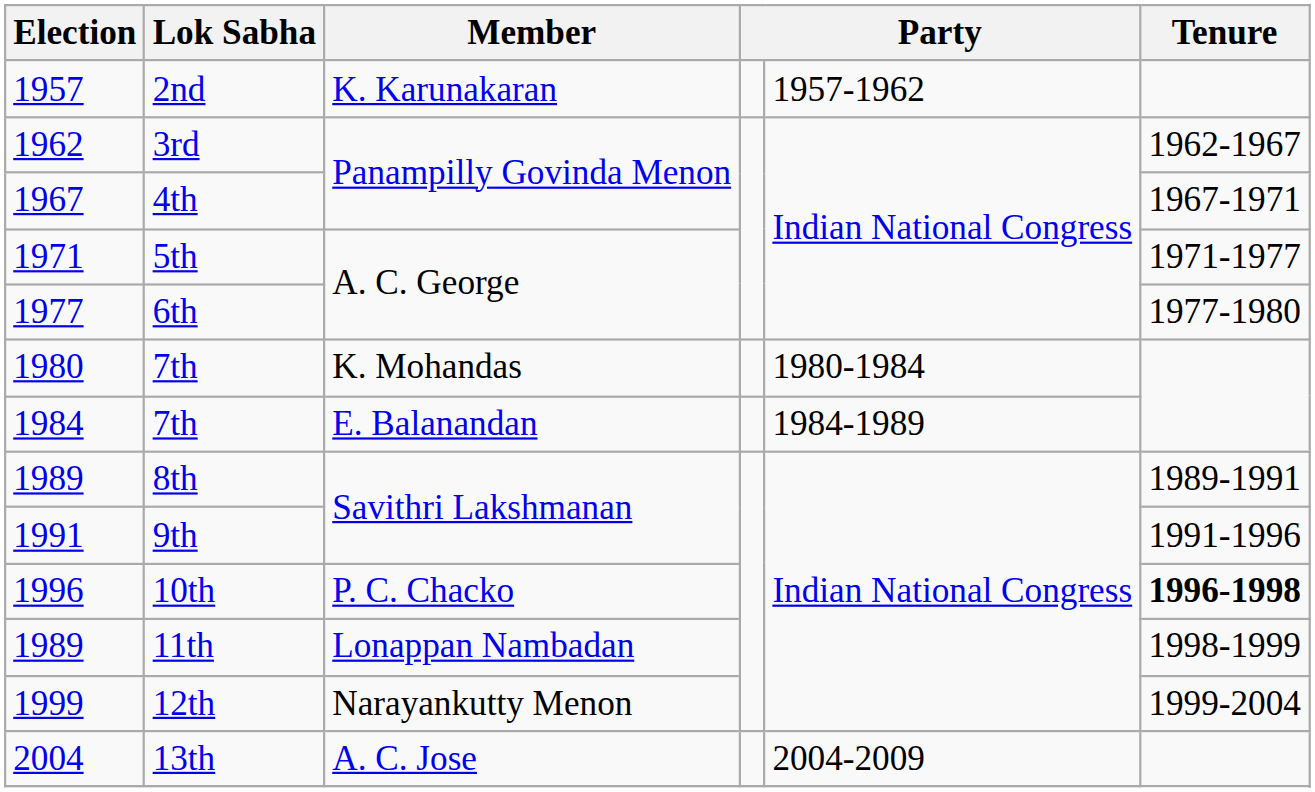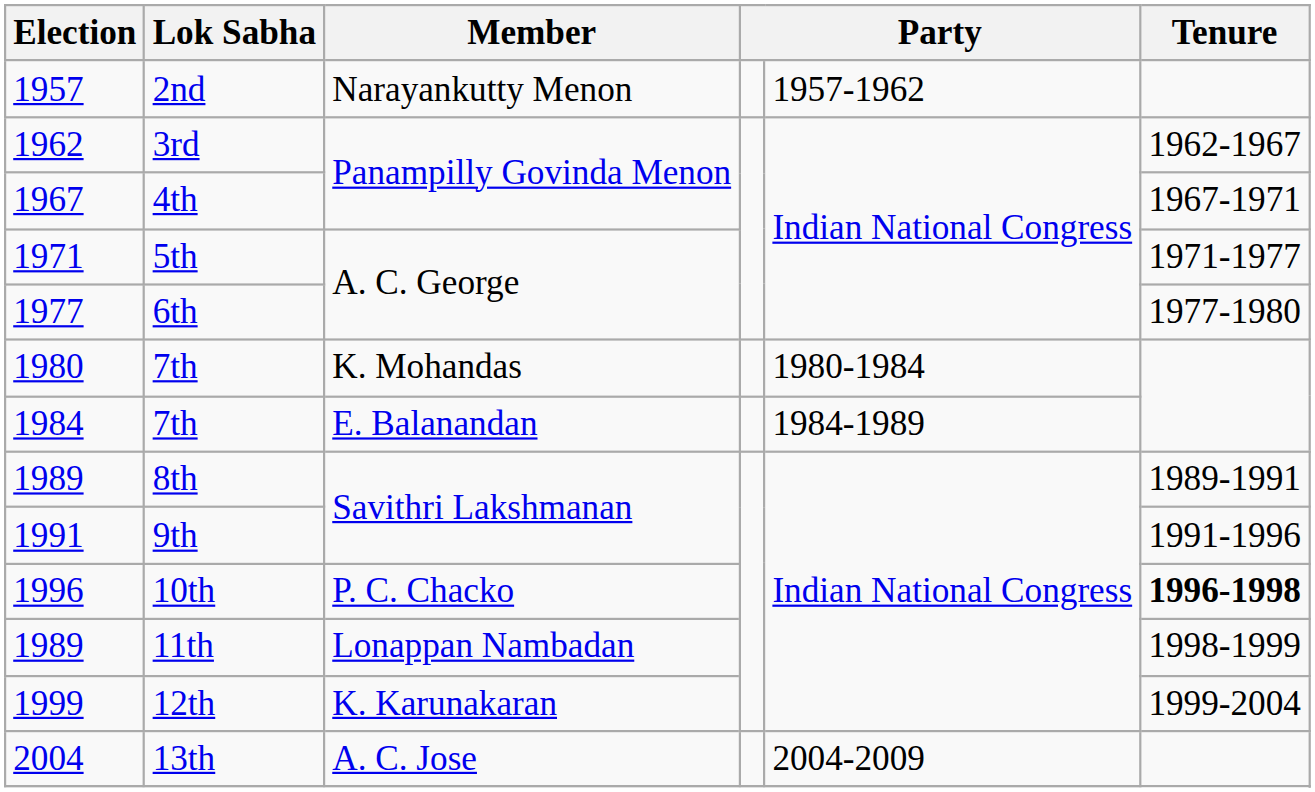(445, 88) K. Karunakaran -> (482, 88) Narayankutty Menon
(482, 702) Narayankutty Menon -> (445, 702) K. Karunakaran
